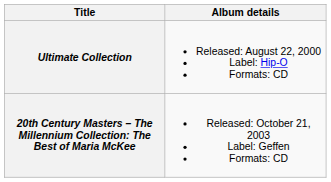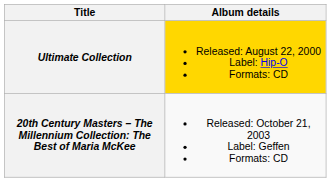(246, 63) no background -> (246, 63) gold background
